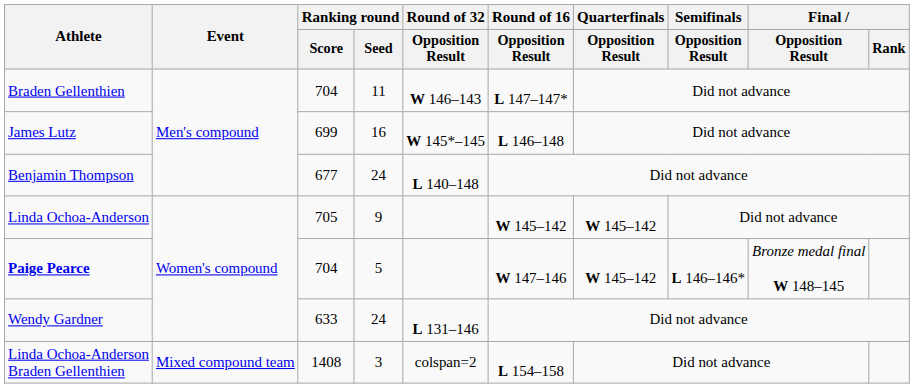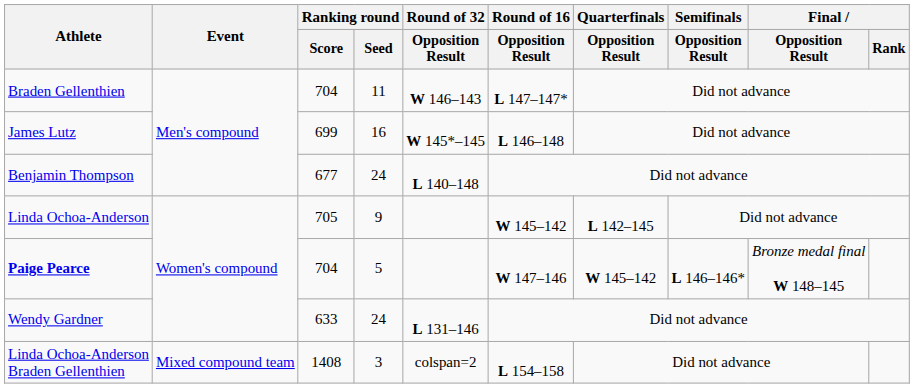(621, 226) W 145–142 -> (621, 226) L 142–145
